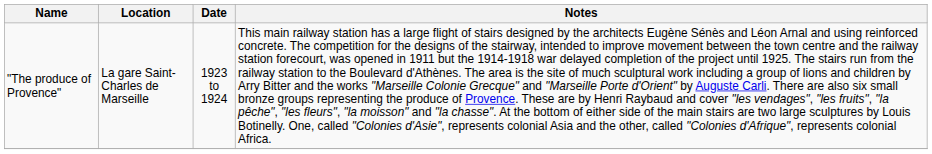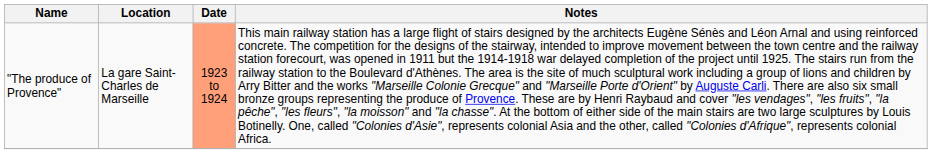(214, 85) no background -> (214, 85) lightsalmon background
